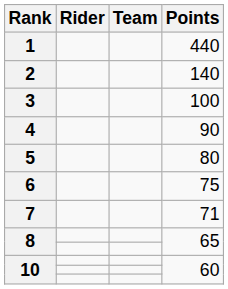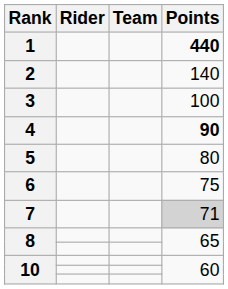(205, 46) normal -> (205, 46) bold
(210, 130) normal -> (210, 130) bold
(210, 213) no background -> (210, 213) lightgrey background
